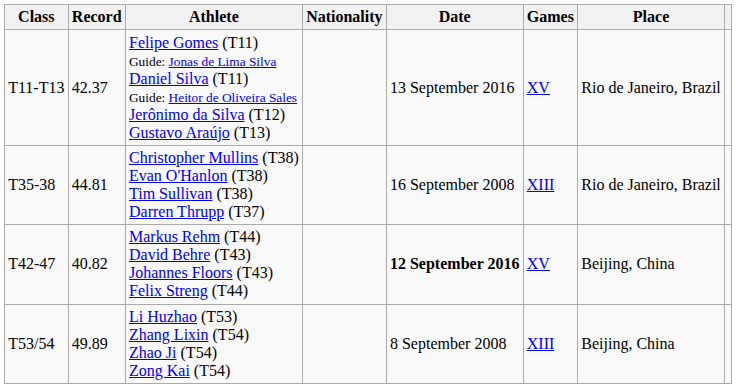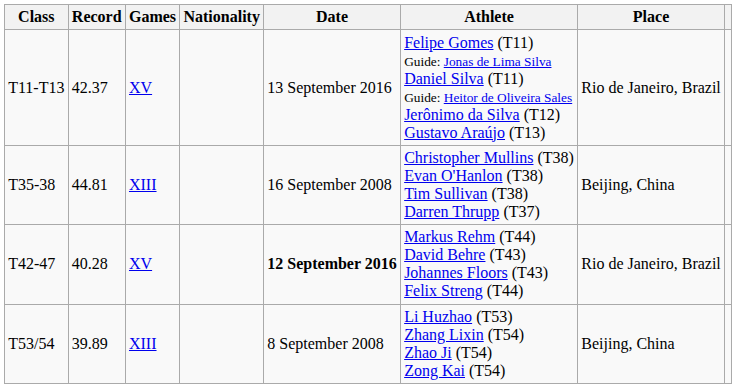columns swapped: (214, 17) <-> (550, 17)
(651, 184) Rio de Janeiro, Brazil -> (628, 184) Beijing, China
(90, 264) 40.82 -> (90, 264) 40.28
(628, 264) Beijing, China -> (651, 264) Rio de Janeiro, Brazil
(90, 343) 49.89 -> (90, 343) 39.89
